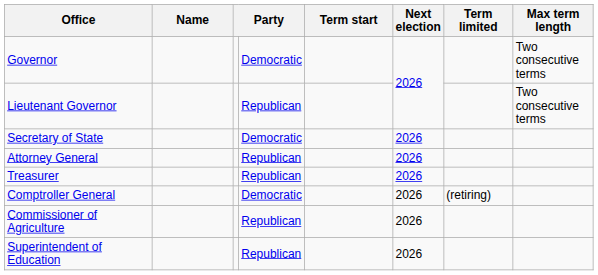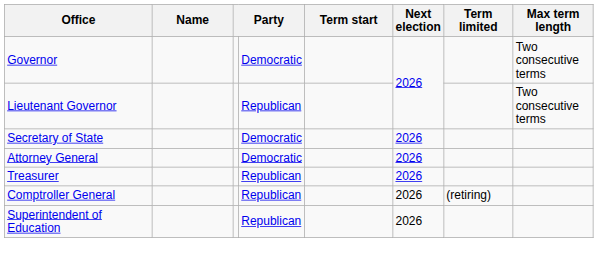(271, 157) Republican -> (272, 157) Democratic
(272, 195) Democratic -> (271, 195) Republican
- row: (52, 221)
